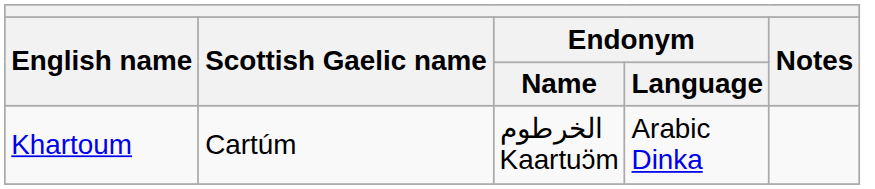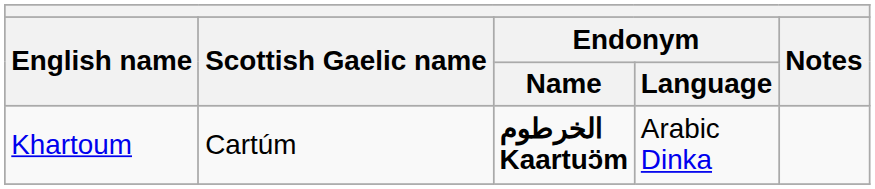(559, 145) normal -> (564, 145) bold
